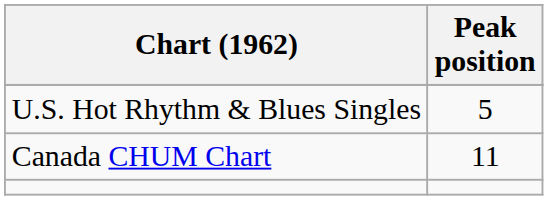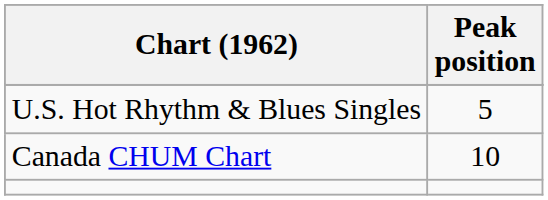(485, 155) 11 -> (485, 155) 10
